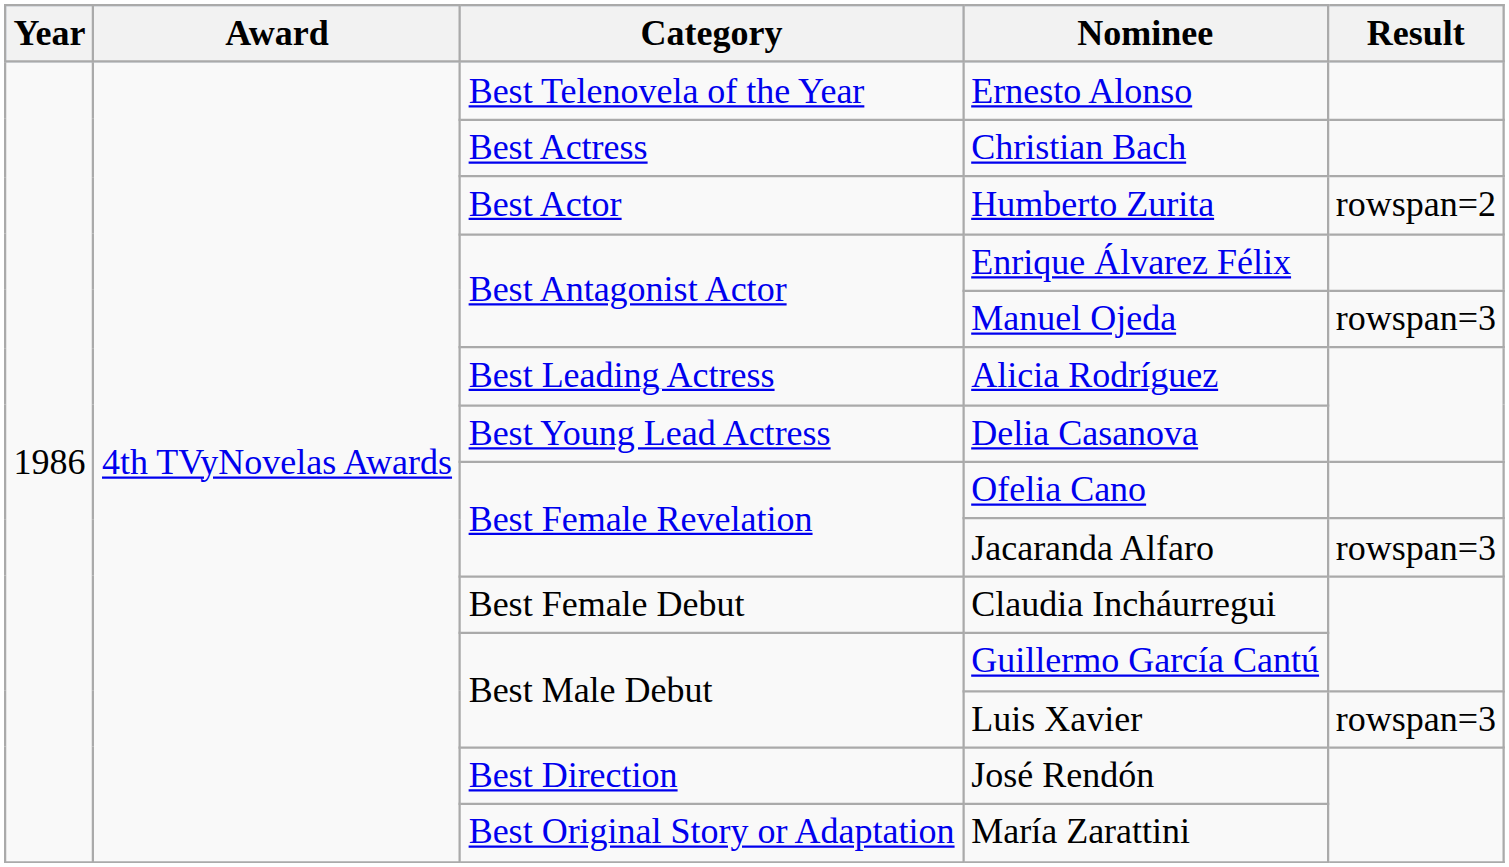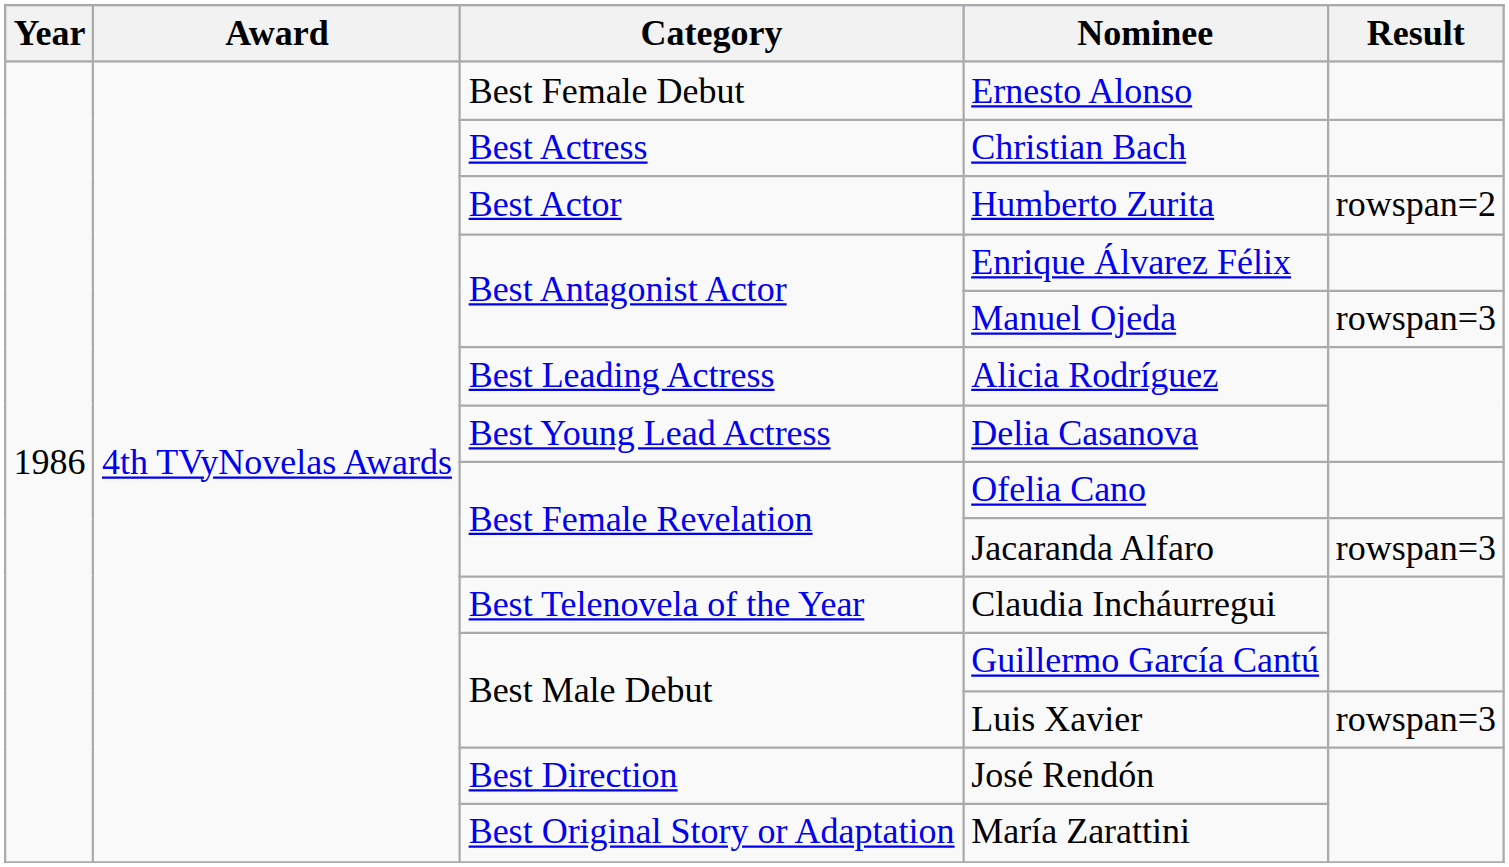(666, 90) Best Telenovela of the Year -> (607, 90) Best Female Debut
(607, 603) Best Female Debut -> (666, 603) Best Telenovela of the Year
